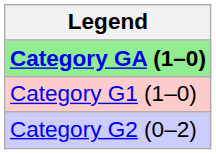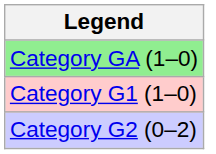(108, 58) bold -> (104, 58) normal
